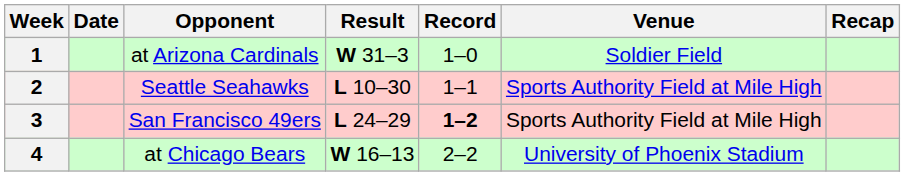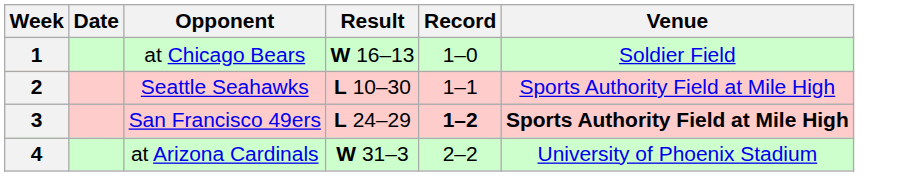- column: (863, 21)
(225, 54) at Arizona Cardinals -> (225, 54) at Chicago Bears
(372, 54) W 31–3 -> (372, 54) W 16–13
(664, 120) normal -> (677, 120) bold
(225, 154) at Chicago Bears -> (225, 154) at Arizona Cardinals
(372, 154) W 16–13 -> (372, 154) W 31–3
